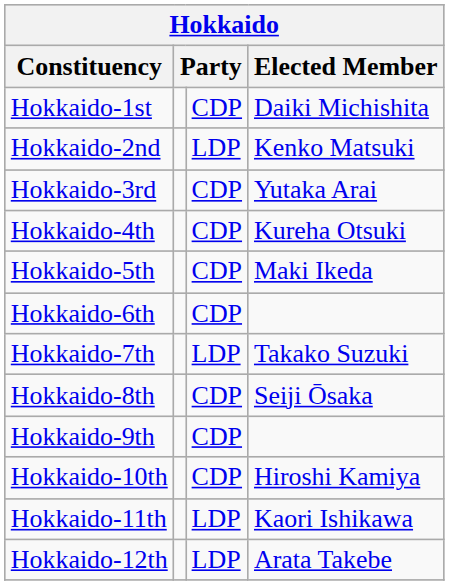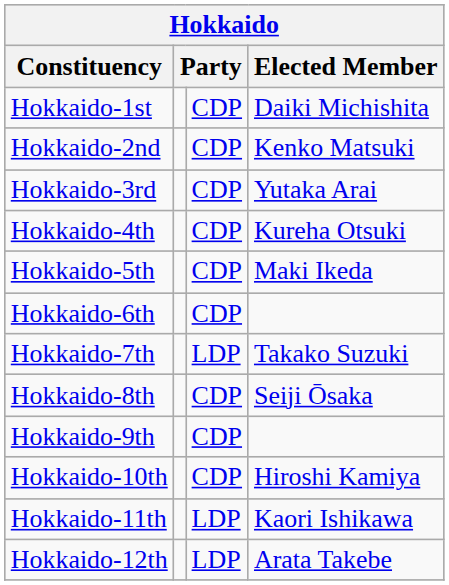(216, 148) LDP -> (217, 148) CDP
